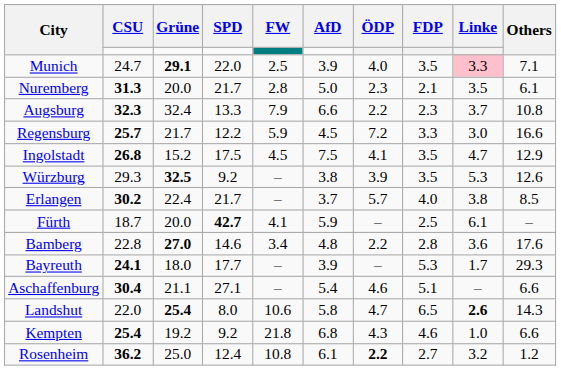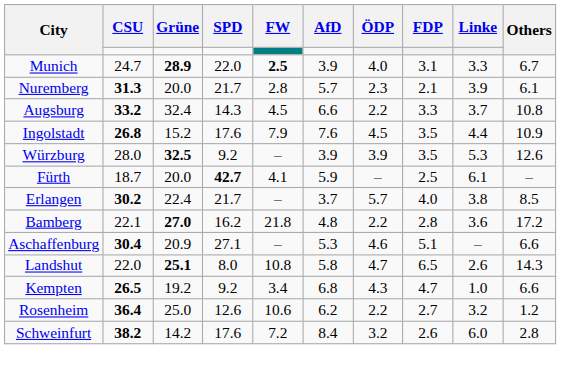(178, 66) 29.1 -> (178, 66) 28.9
(278, 66) normal -> (278, 66) bold
(428, 66) 3.5 -> (428, 66) 3.1
(478, 66) pink background -> (478, 66) no background
(529, 66) 7.1 -> (529, 66) 6.7
(328, 88) 5.0 -> (328, 88) 5.7
(478, 88) 3.5 -> (478, 88) 3.9
(128, 110) 32.3 -> (128, 110) 33.2
(228, 110) 13.3 -> (228, 110) 14.3
(278, 110) 7.9 -> (278, 110) 4.5
(428, 110) 2.3 -> (428, 110) 3.3
- row: (54, 133)
(228, 155) 17.5 -> (228, 133) 17.6
(278, 155) 4.5 -> (278, 133) 7.9
(328, 155) 7.5 -> (328, 133) 7.6
(378, 155) 4.1 -> (378, 133) 4.5
(478, 155) 4.7 -> (478, 133) 4.4
(529, 155) 12.9 -> (529, 133) 10.9
(128, 177) 29.3 -> (128, 155) 28.0
(328, 177) 3.8 -> (328, 155) 3.9
rows swapped: (54, 221) <-> (54, 199)
(128, 244) 22.8 -> (128, 221) 22.1
(228, 244) 14.6 -> (228, 221) 16.2
(278, 244) 3.4 -> (278, 221) 21.8
(529, 244) 17.6 -> (529, 221) 17.2
- row: (54, 266)
(178, 288) 21.1 -> (178, 244) 20.9
(328, 288) 5.4 -> (328, 244) 5.3
(178, 310) 25.4 -> (178, 266) 25.1
(278, 310) 10.6 -> (278, 266) 10.8
(478, 310) bold -> (478, 266) normal
(128, 332) 25.4 -> (128, 288) 26.5
(278, 332) 21.8 -> (278, 288) 3.4
(428, 332) 4.6 -> (428, 288) 4.7
(128, 355) 36.2 -> (128, 310) 36.4
(228, 355) 12.4 -> (228, 310) 12.6
(278, 355) 10.8 -> (278, 310) 10.6
(328, 355) 6.1 -> (328, 310) 6.2
(378, 355) bold -> (378, 310) normal
+ row: (54, 332)
